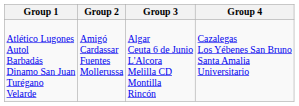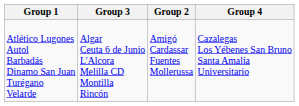columns swapped: (102, 12) <-> (160, 12)
